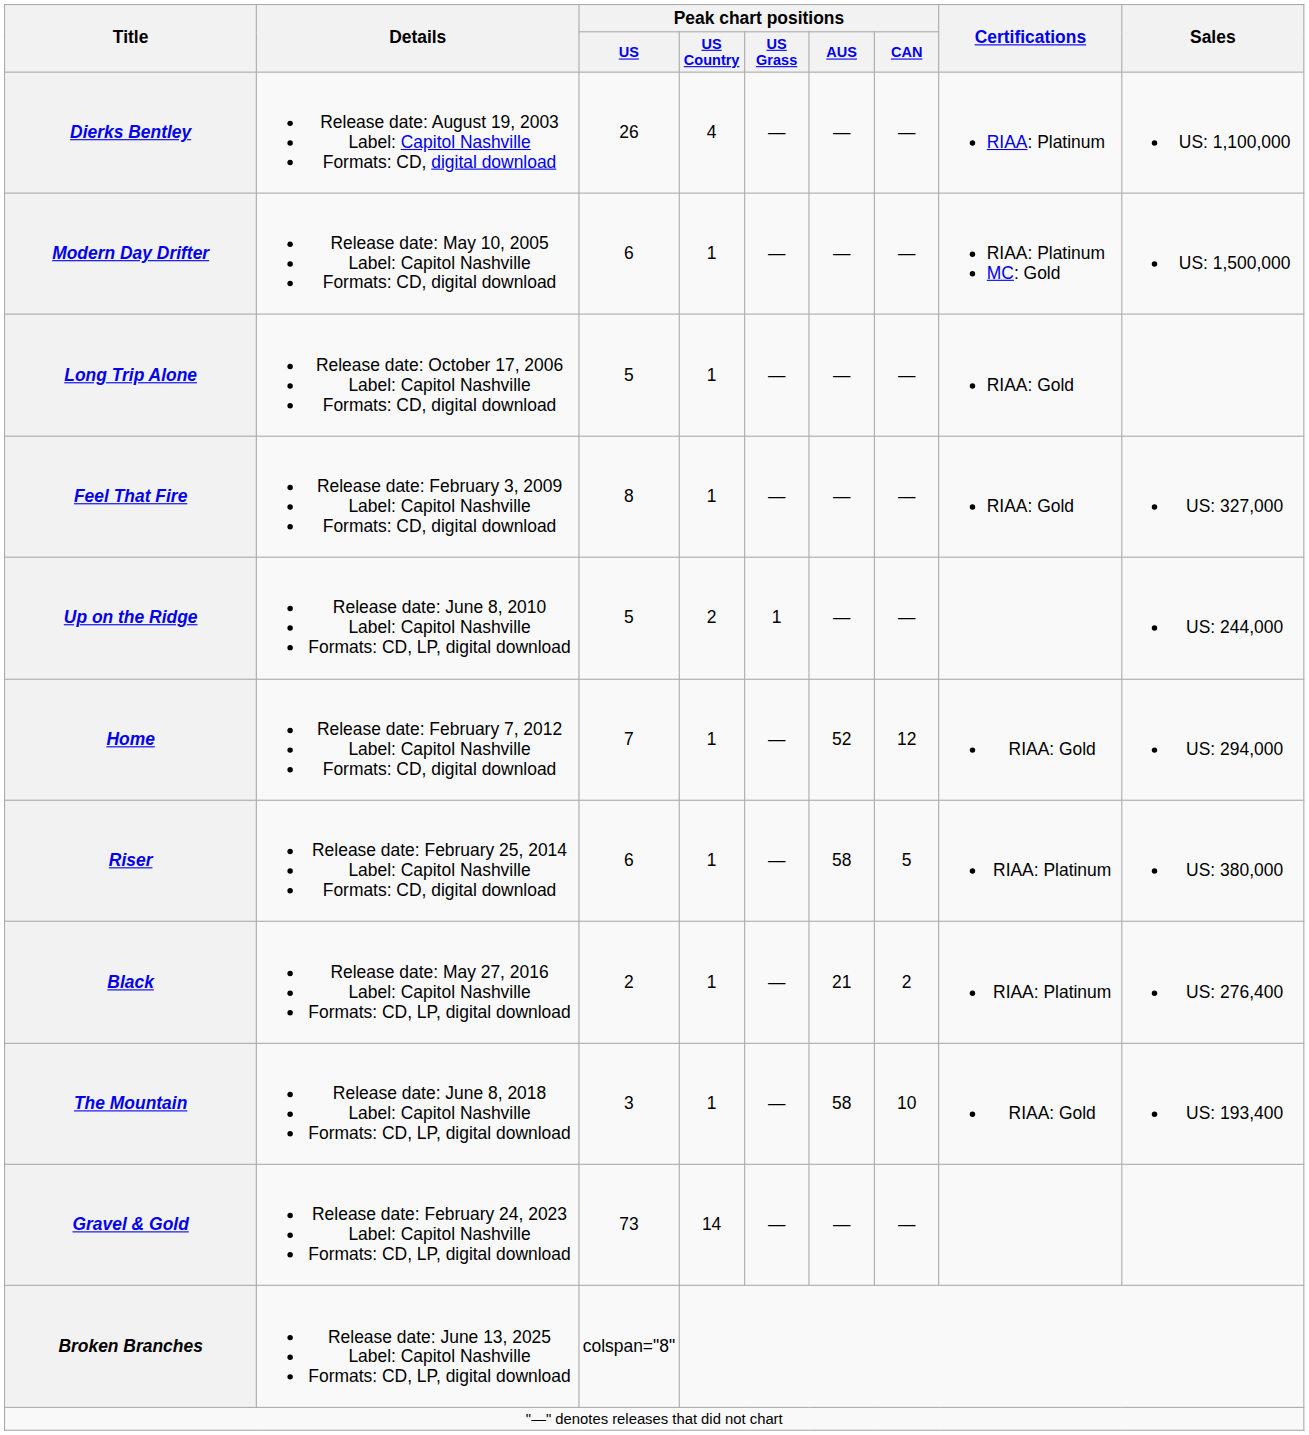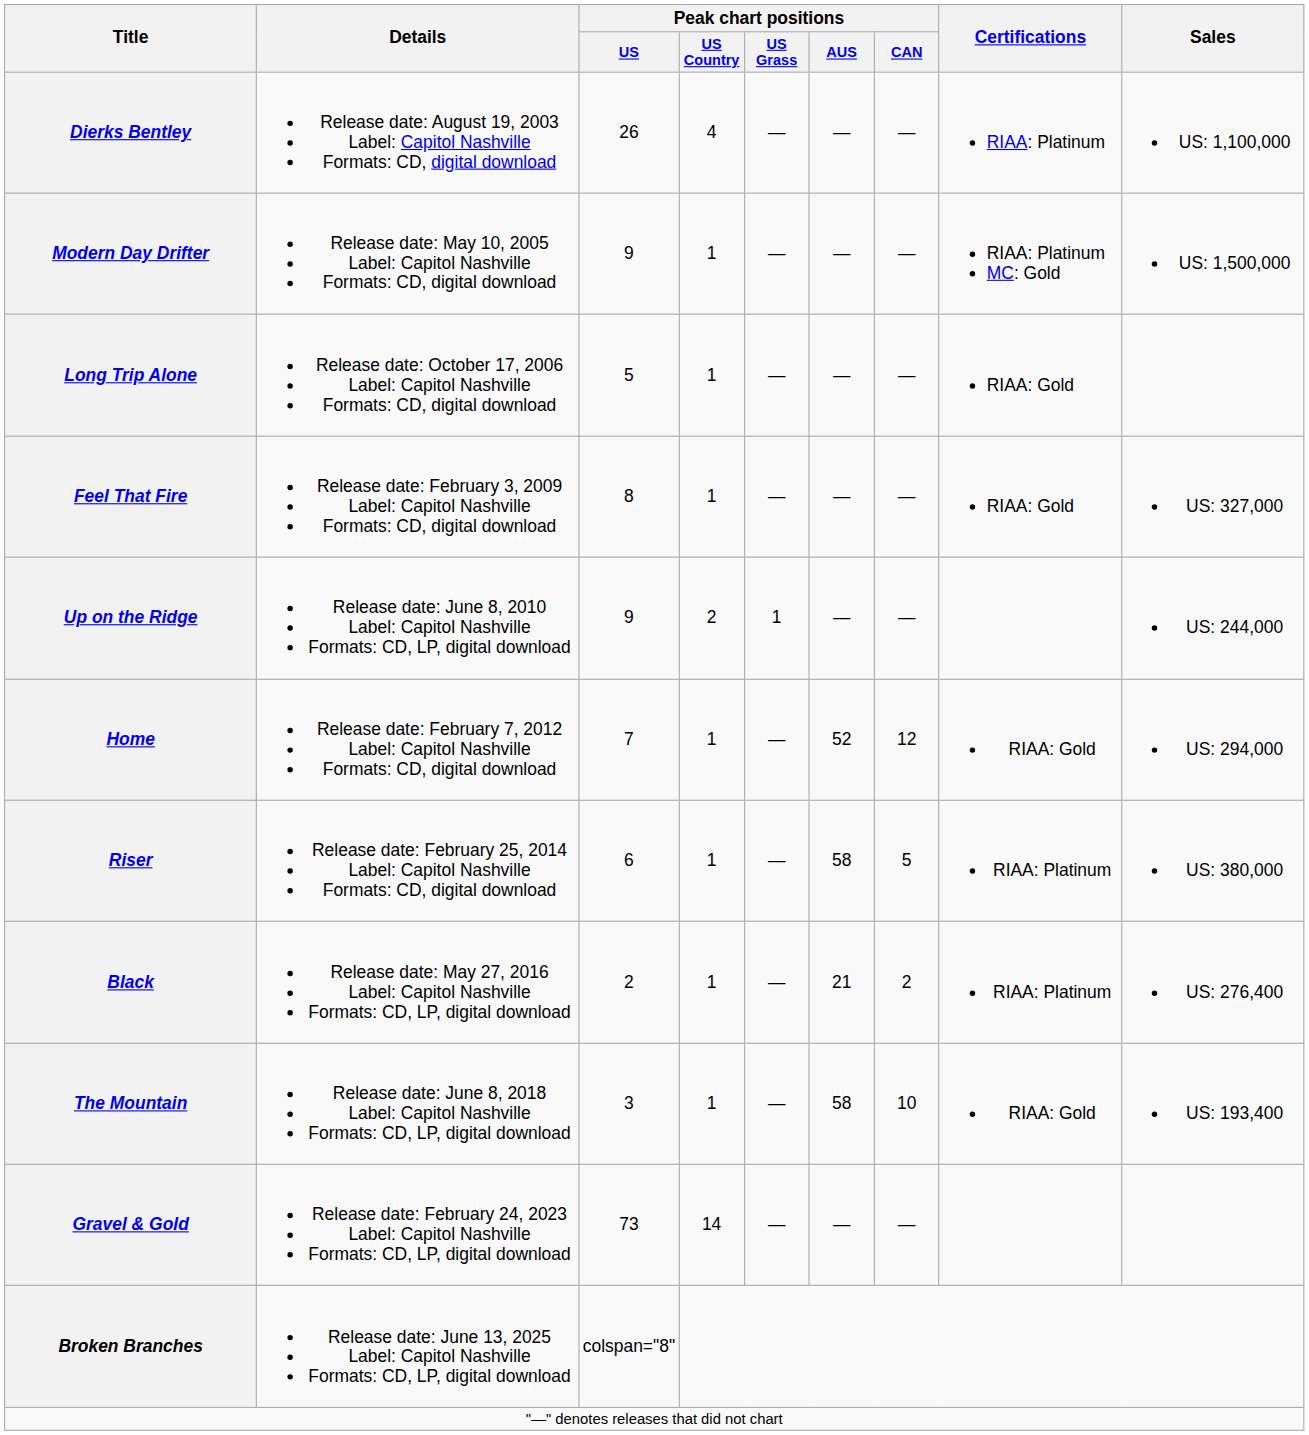(629, 253) 6 -> (629, 253) 9
(629, 618) 5 -> (629, 618) 9
